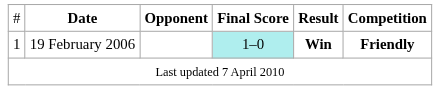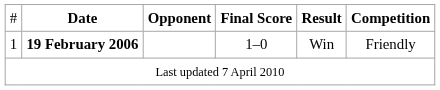(82, 44) normal -> (82, 44) bold
(253, 44) paleturquoise background -> (256, 44) no background
(318, 44) bold -> (322, 44) normal
(387, 44) bold -> (391, 44) normal
